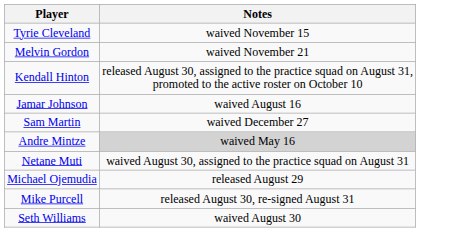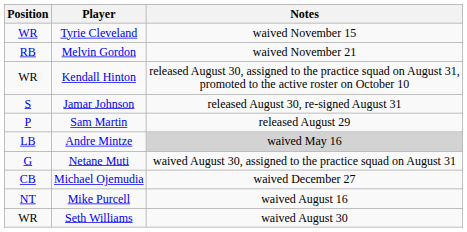+ column: (28, 14)
(258, 103) waived August 16 -> (304, 103) released August 30, re-signed August 31
(258, 122) waived December 27 -> (304, 122) released August 29
(258, 179) released August 29 -> (304, 179) waived December 27
(258, 198) released August 30, re-signed August 31 -> (304, 198) waived August 16
